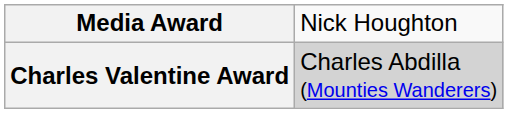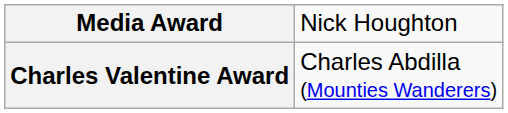(399, 75) lightgrey background -> (399, 75) no background
